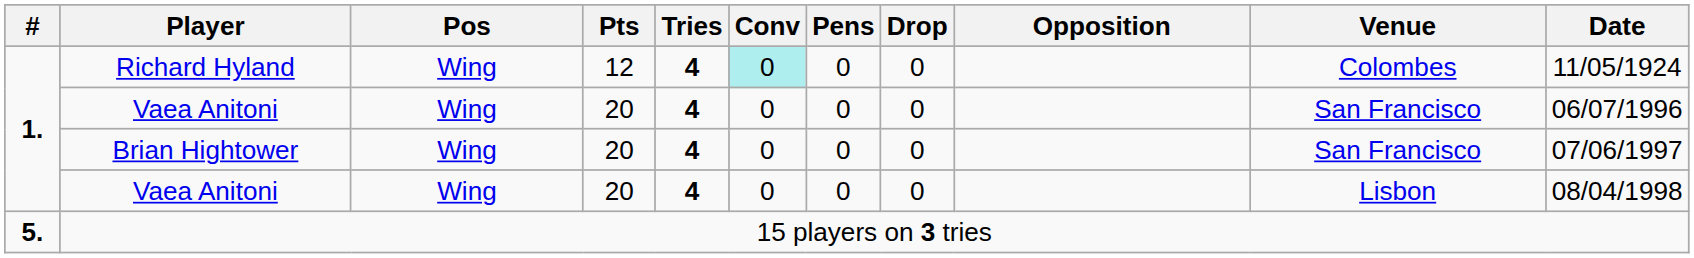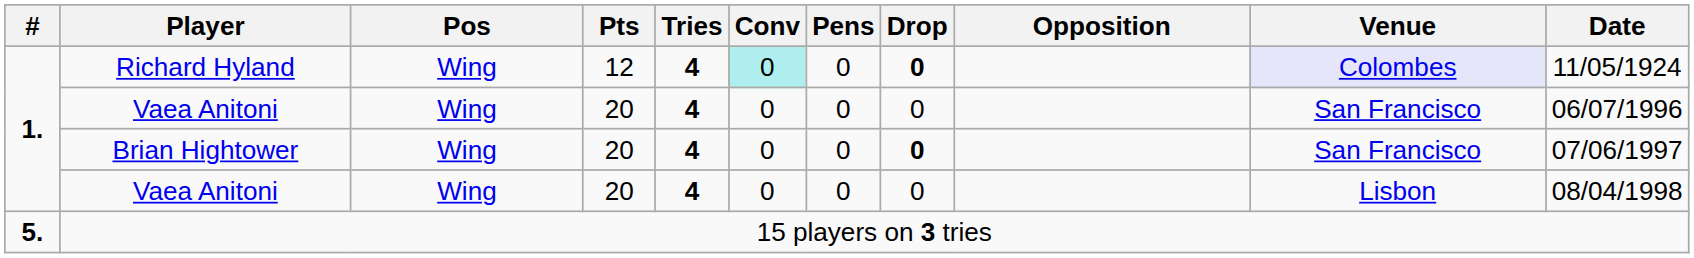(917, 67) normal -> (917, 67) bold
(1398, 67) no background -> (1398, 67) lavender background
(917, 150) normal -> (917, 150) bold
